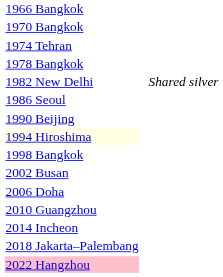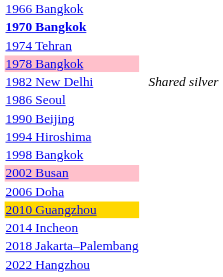(44, 27) normal -> (46, 27) bold
(44, 63) no background -> (44, 63) pink background
(48, 136) lightyellow background -> (48, 136) no background
(37, 173) no background -> (37, 173) pink background
(51, 209) no background -> (51, 209) gold background
(48, 264) pink background -> (48, 264) no background
